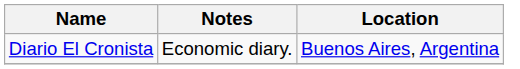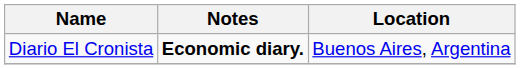(227, 48) normal -> (233, 48) bold
